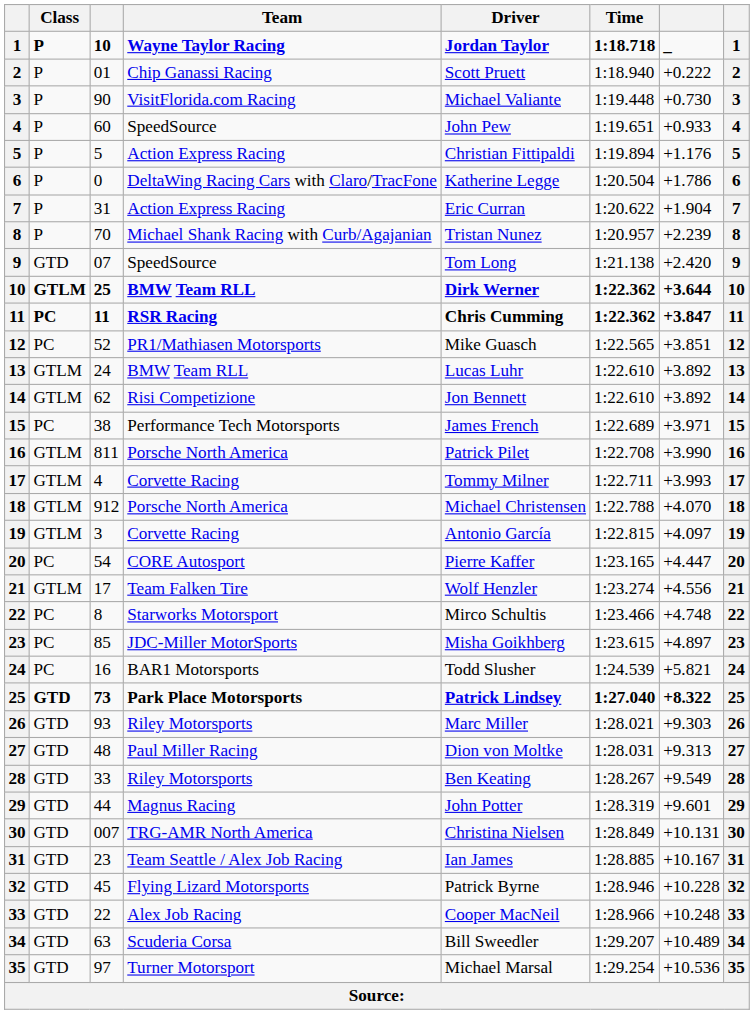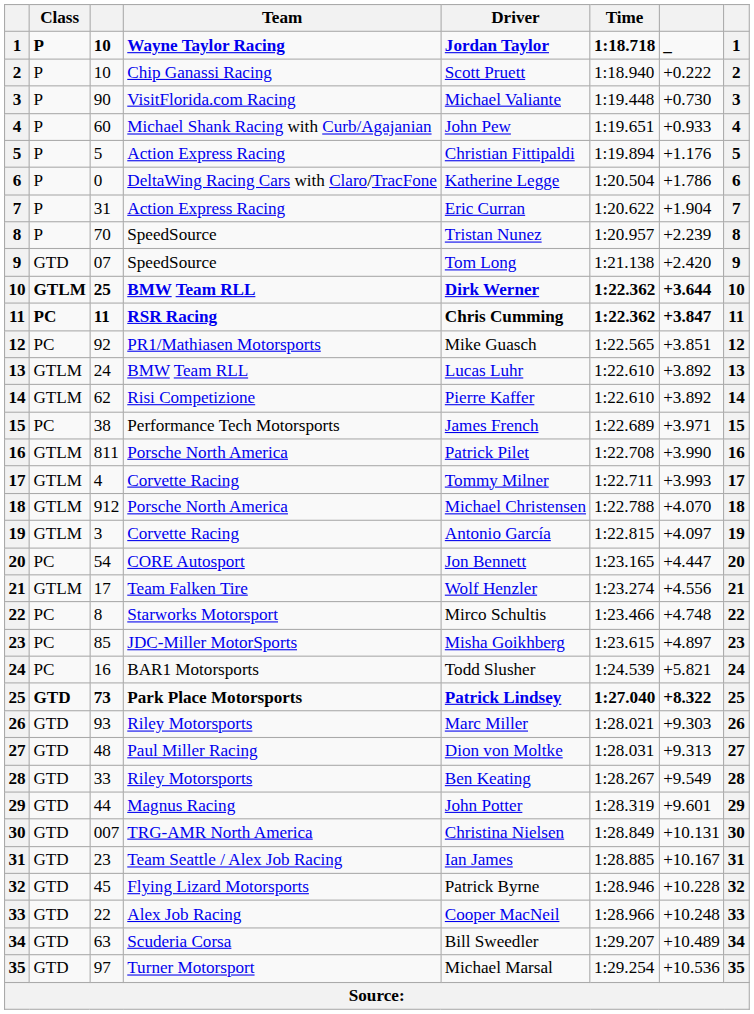(102, 72) 01 -> (102, 72) 10
(172, 126) SpeedSource -> (279, 126) Michael Shank Racing with Curb/Agajanian
(279, 235) Michael Shank Racing with Curb/Agajanian -> (172, 235) SpeedSource
(102, 343) 52 -> (102, 343) 92
(485, 398) Jon Bennett -> (490, 398) Pierre Kaffer
(490, 561) Pierre Kaffer -> (485, 561) Jon Bennett
